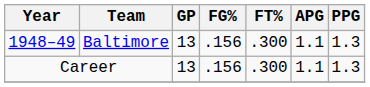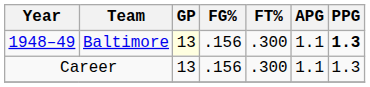(186, 44) no background -> (186, 44) lightyellow background
(346, 44) normal -> (346, 44) bold
